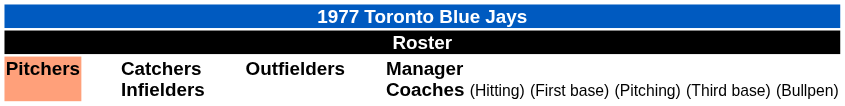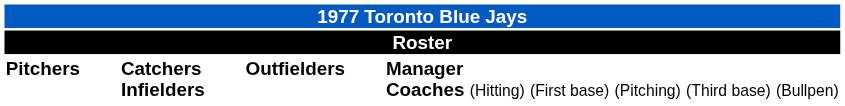(43, 68) lightsalmon background -> (43, 68) no background
